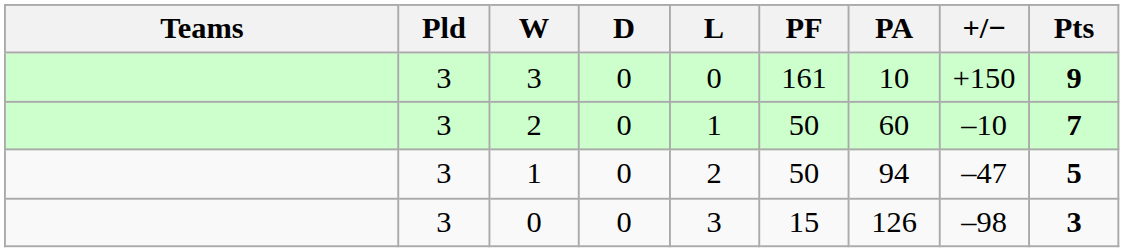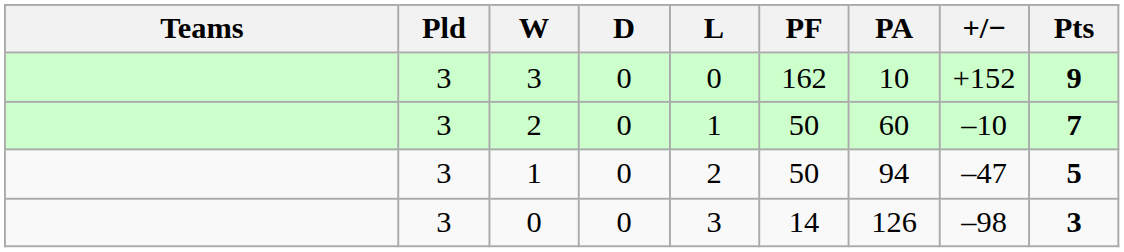(804, 76) 161 -> (804, 76) 162
(984, 76) +150 -> (984, 76) +152
(804, 221) 15 -> (804, 221) 14
